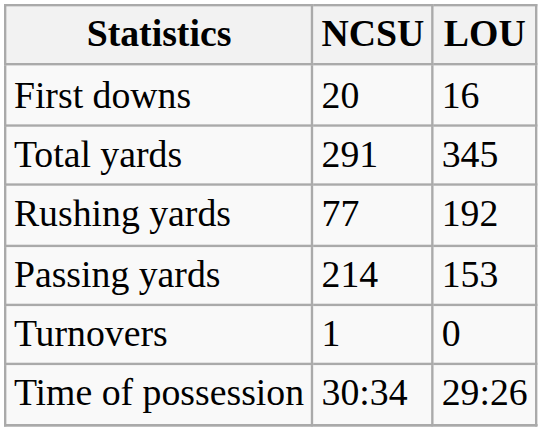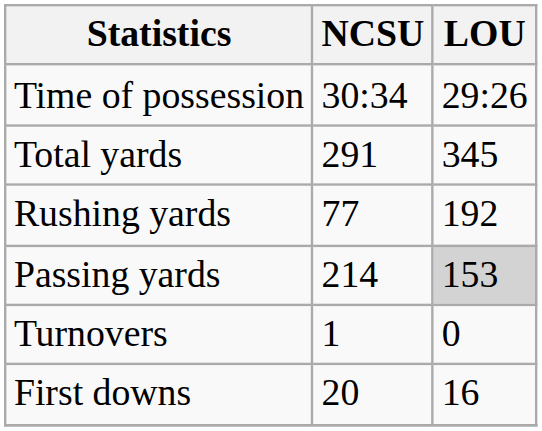rows swapped: (103, 94) <-> (159, 393)
(470, 273) no background -> (470, 273) lightgrey background
